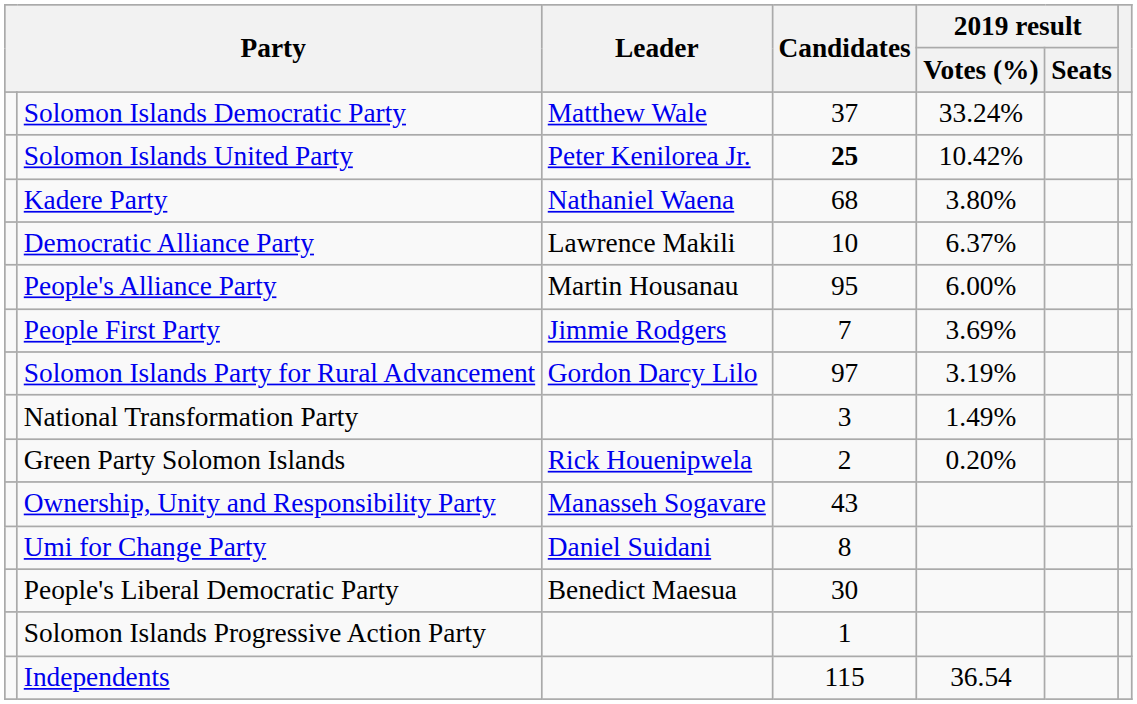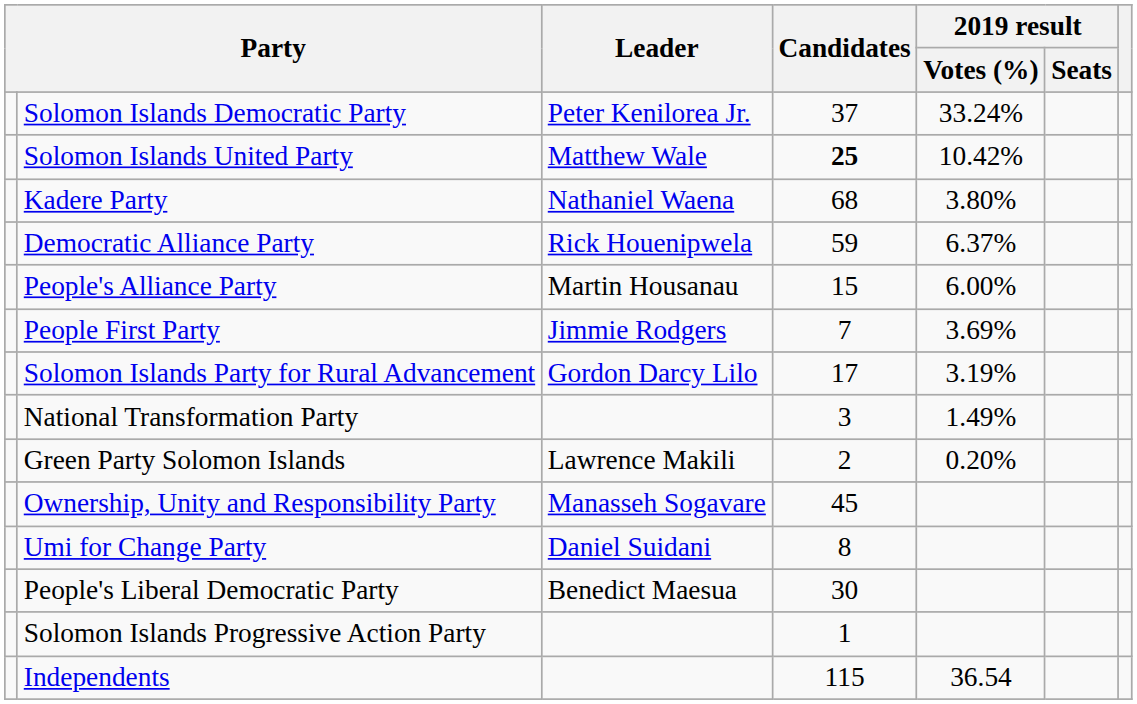(627, 112) Matthew Wale -> (649, 112) Peter Kenilorea Jr.
(649, 156) Peter Kenilorea Jr. -> (627, 156) Matthew Wale
(642, 243) Lawrence Makili -> (650, 243) Rick Houenipwela
(845, 243) 10 -> (845, 243) 59
(845, 286) 95 -> (845, 286) 15
(845, 373) 97 -> (845, 373) 17
(650, 460) Rick Houenipwela -> (642, 460) Lawrence Makili
(845, 503) 43 -> (845, 503) 45
